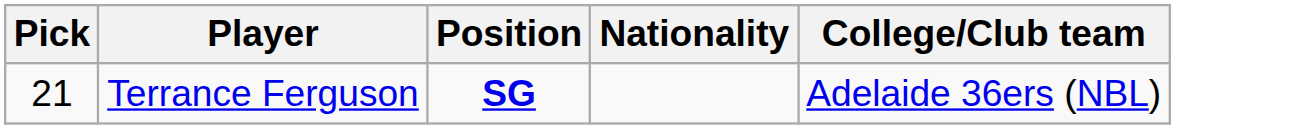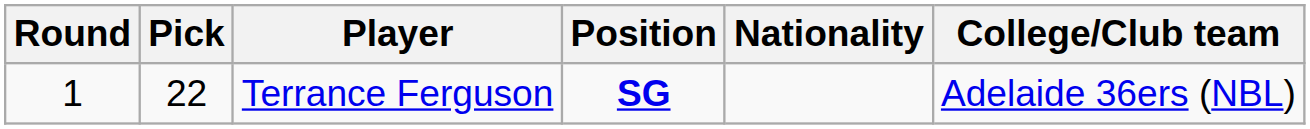+ column: (72, 33)
(52, 92) 21 -> (187, 92) 22
